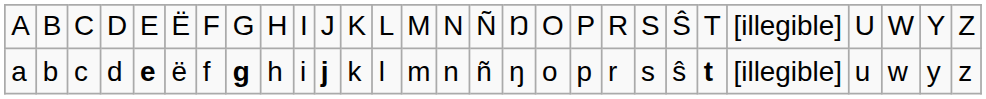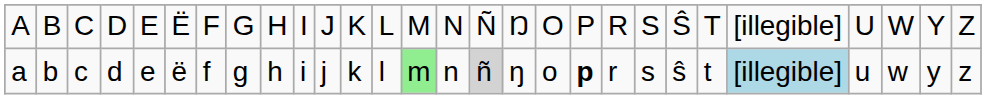(148, 70) bold -> (148, 70) normal
(241, 70) bold -> (240, 70) normal
(325, 70) bold -> (324, 70) normal
(419, 70) no background -> (419, 70) lightgreen background
(484, 70) no background -> (484, 70) lightgrey background
(584, 70) normal -> (585, 70) bold
(708, 70) bold -> (708, 70) normal
(788, 70) no background -> (788, 70) lightblue background
